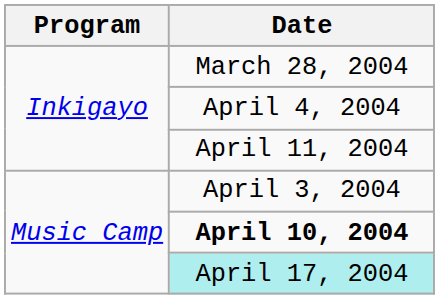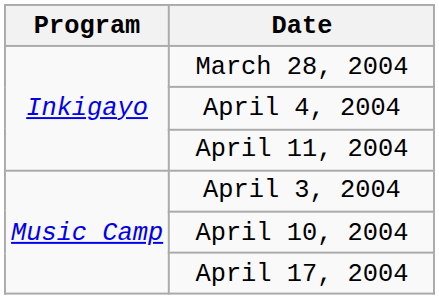(302, 232) bold -> (302, 232) normal
(302, 274) paleturquoise background -> (302, 274) no background
